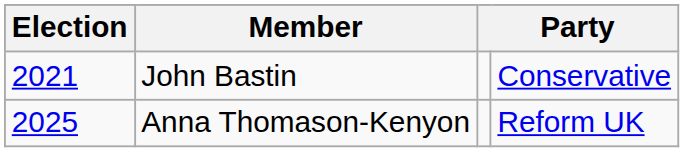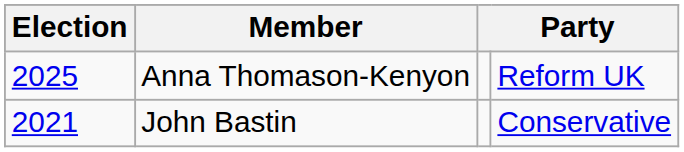rows swapped: (219, 75) <-> (306, 122)
